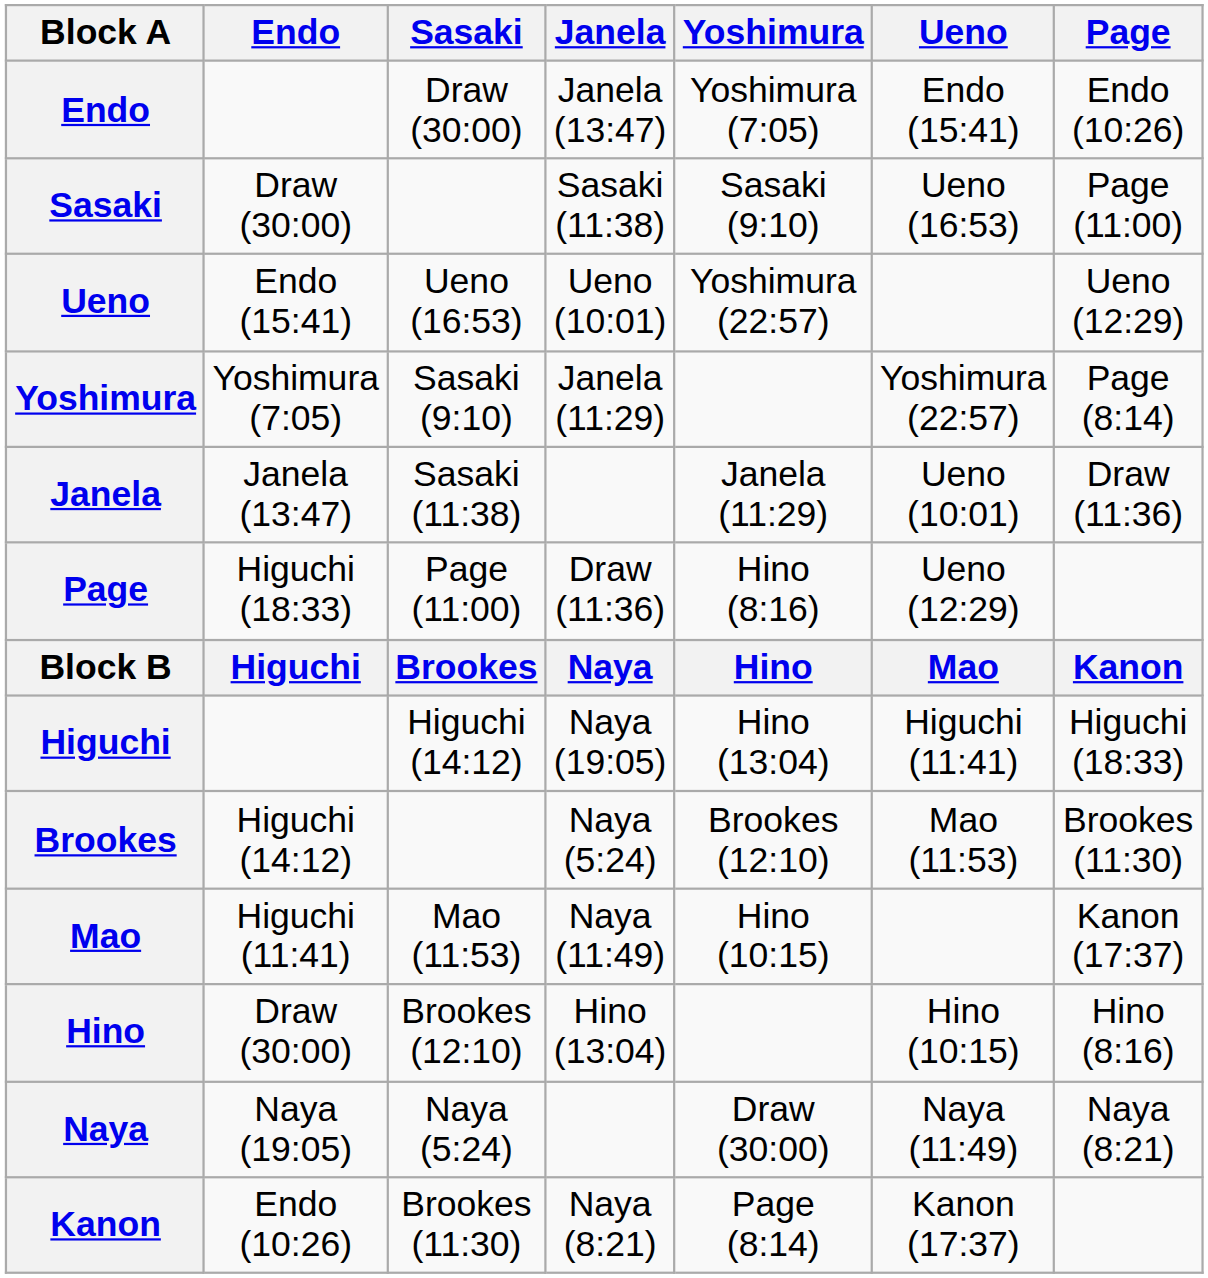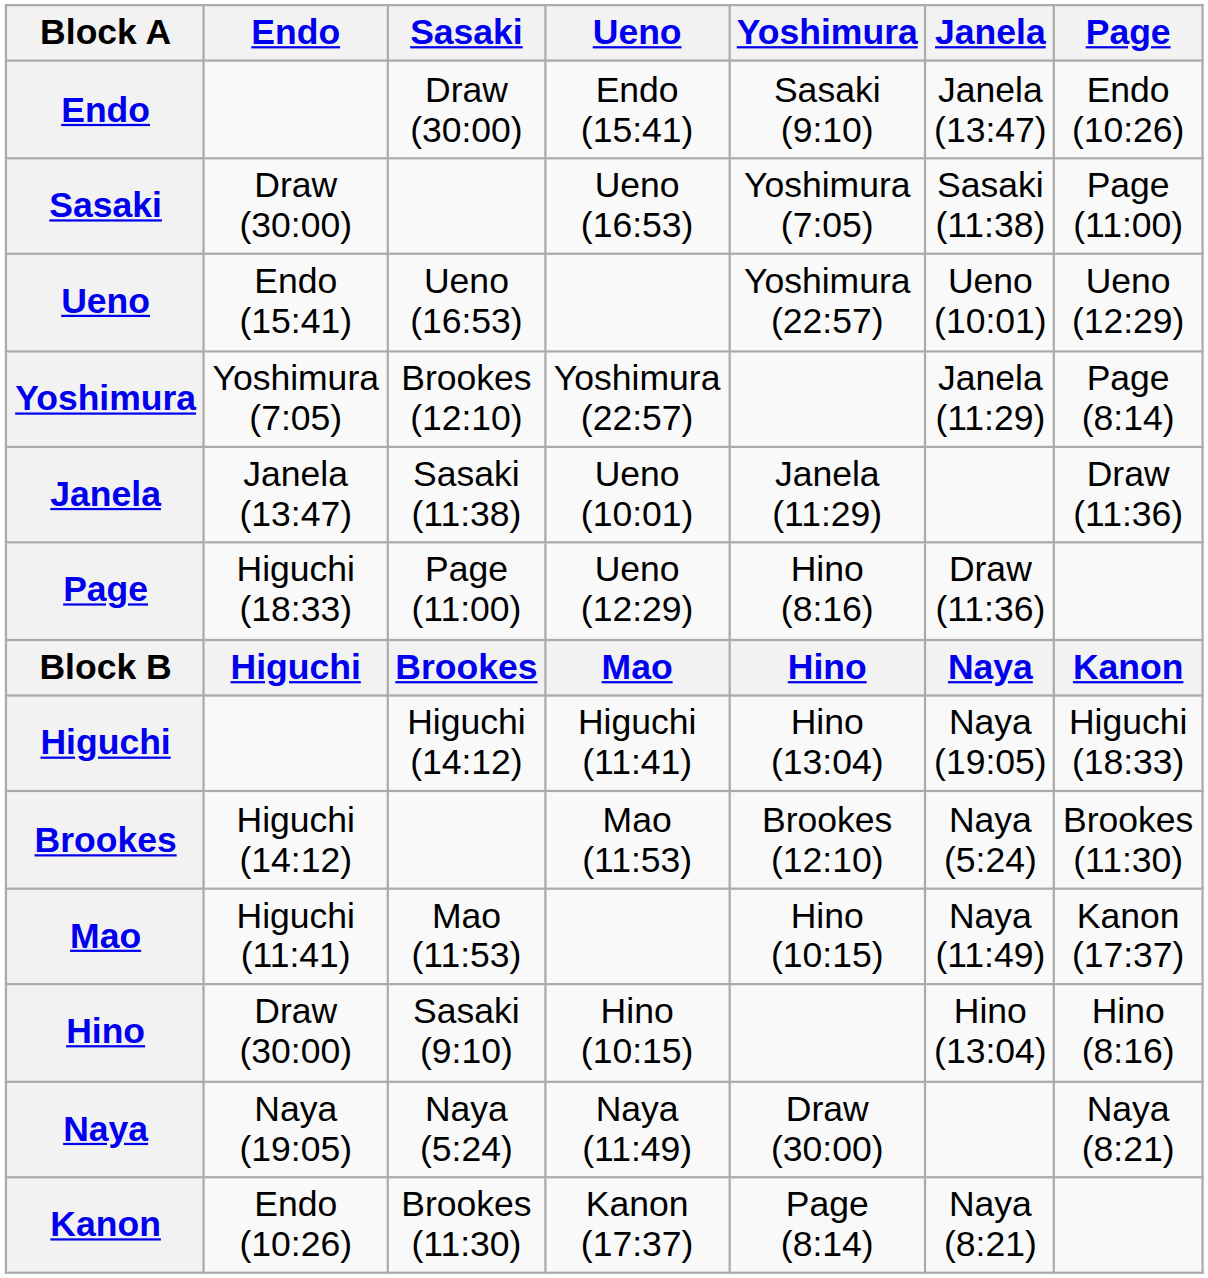columns swapped: (963, 32) <-> (610, 32)
(773, 108) Yoshimura (7:05) -> (827, 108) Sasaki (9:10)
(773, 205) Sasaki (9:10) -> (827, 205) Yoshimura (7:05)
(466, 397) Sasaki (9:10) -> (466, 397) Brookes (12:10)
(466, 1031) Brookes (12:10) -> (466, 1031) Sasaki (9:10)
